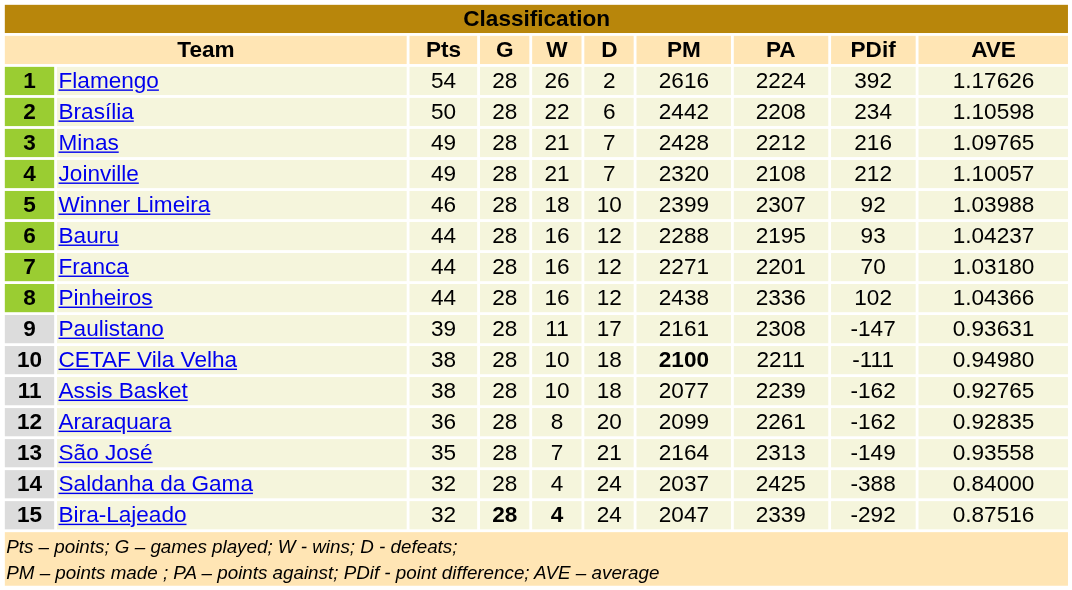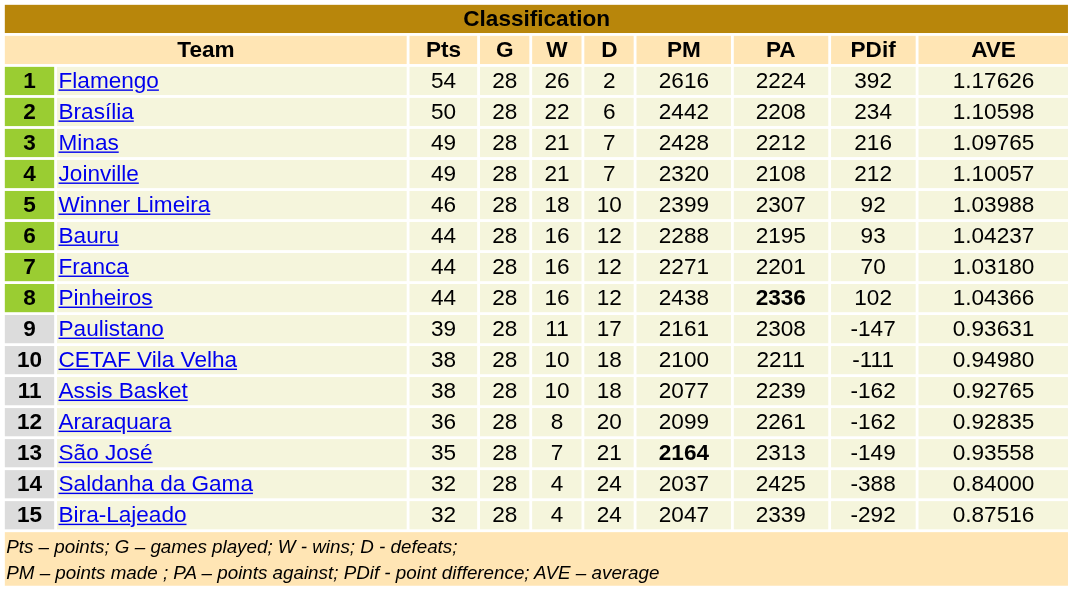(781, 297) normal -> (781, 297) bold
(684, 359) bold -> (684, 359) normal
(684, 452) normal -> (684, 452) bold
(505, 515) bold -> (505, 515) normal
(557, 515) bold -> (557, 515) normal
